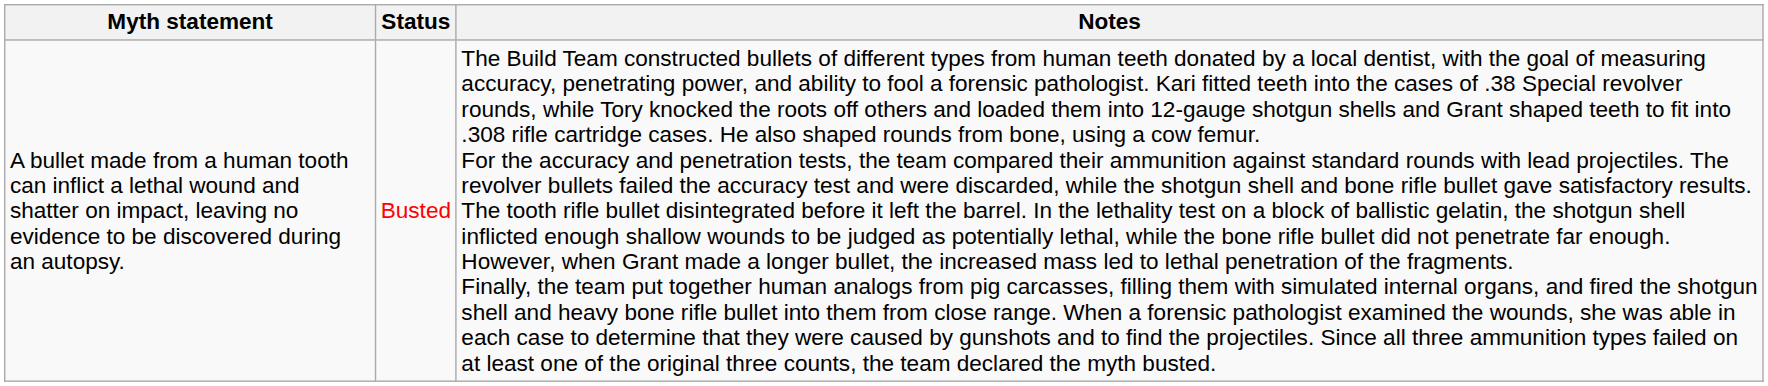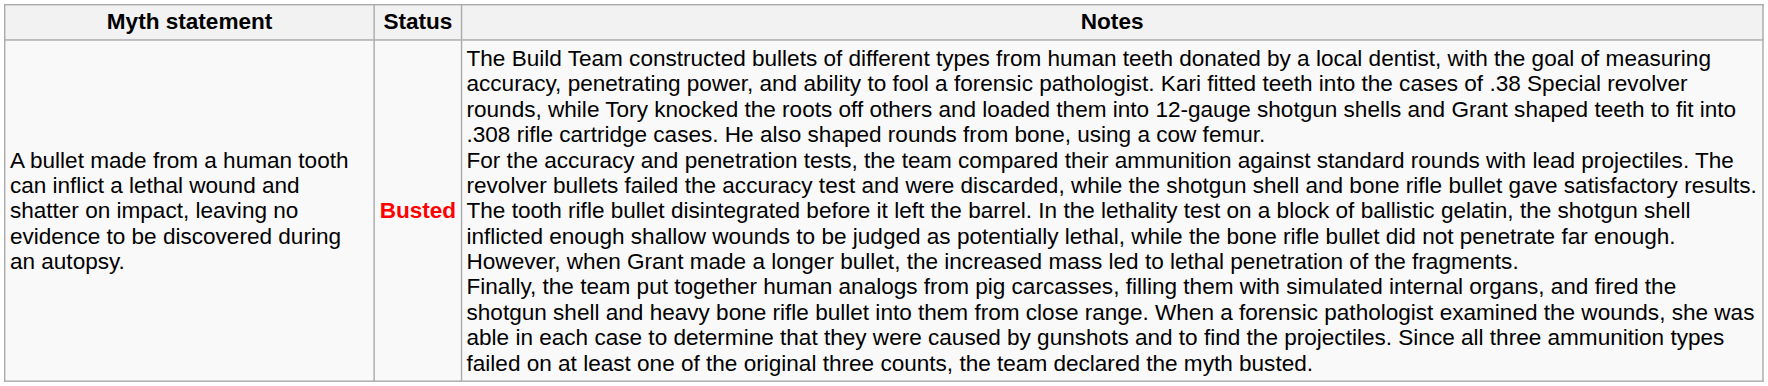(416, 210) normal -> (418, 210) bold
